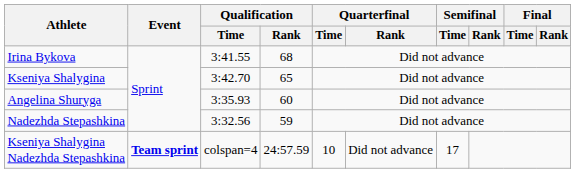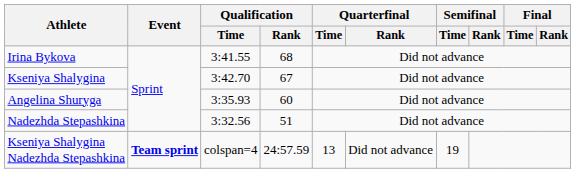(286, 78) 65 -> (286, 78) 67
(286, 121) 59 -> (286, 121) 51
(329, 150) 10 -> (329, 150) 13
(453, 150) 17 -> (453, 150) 19
